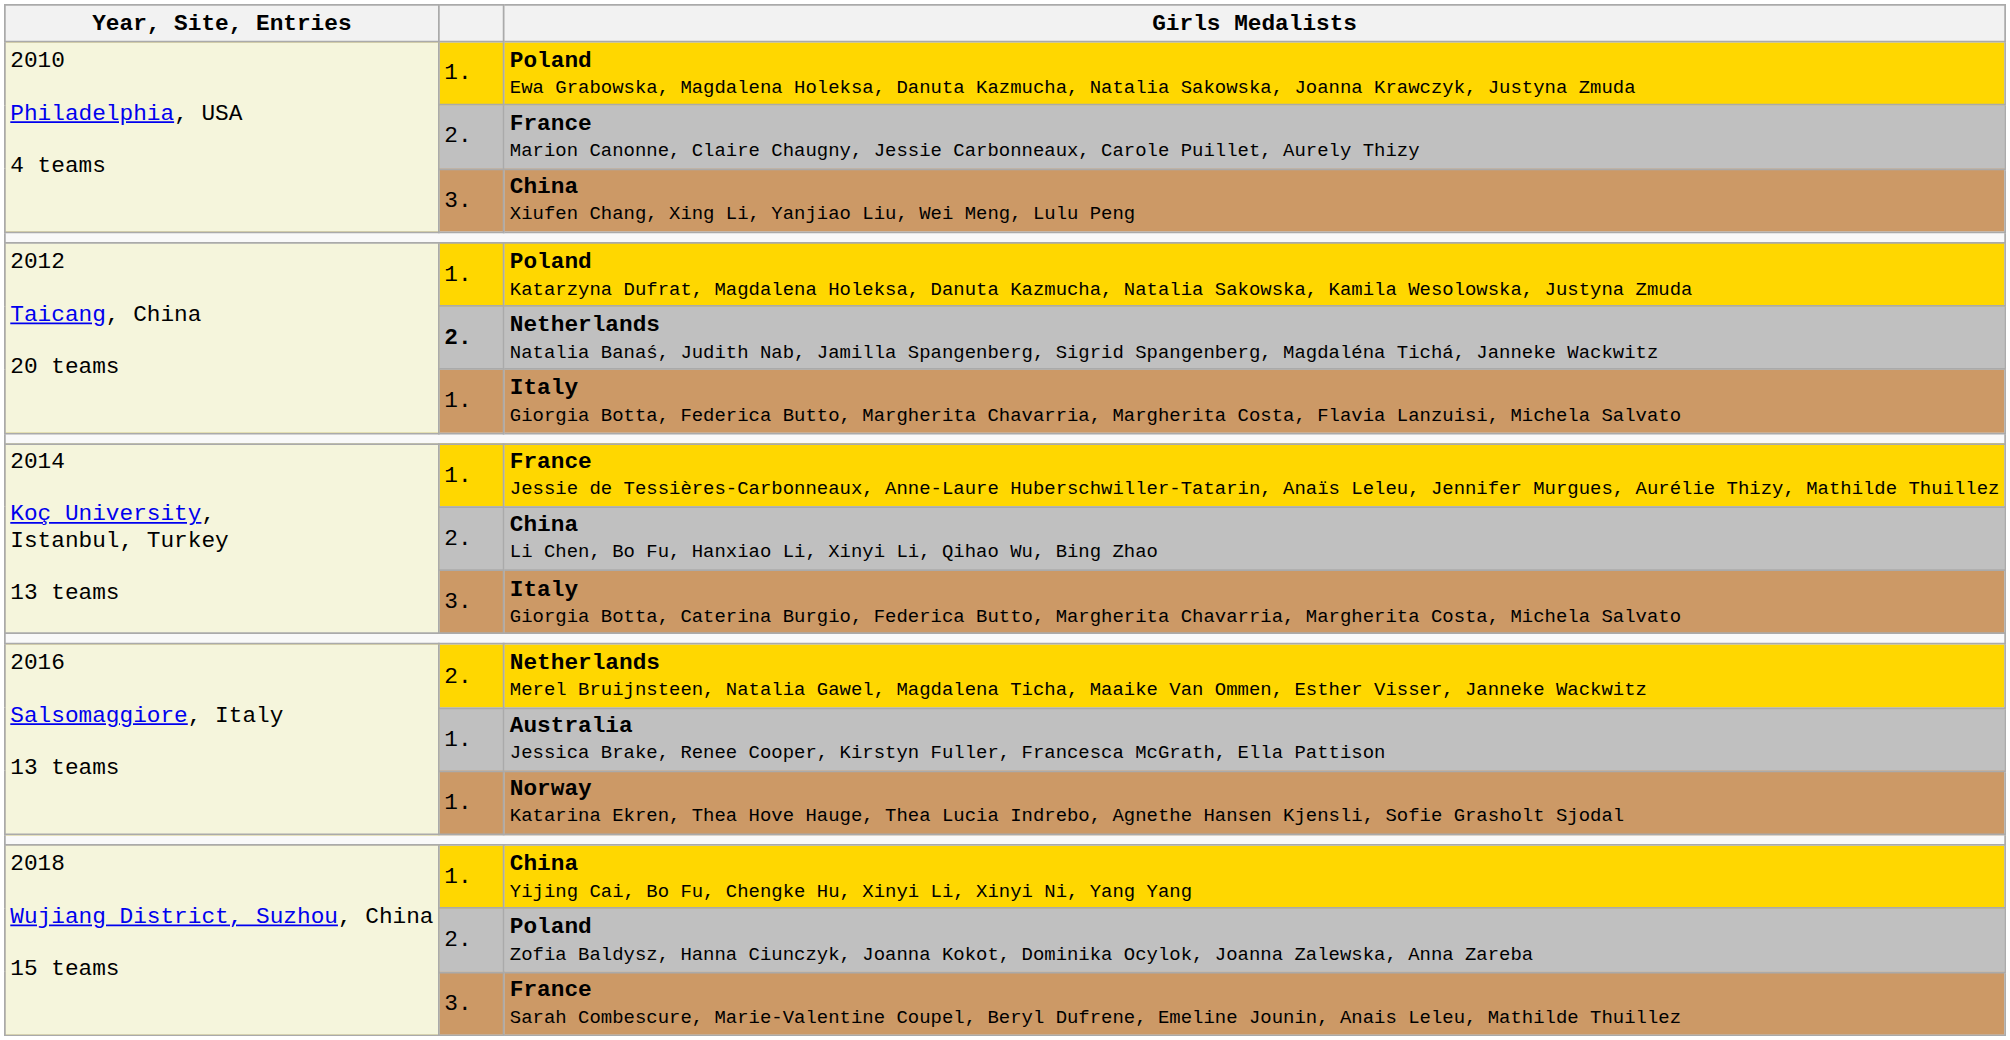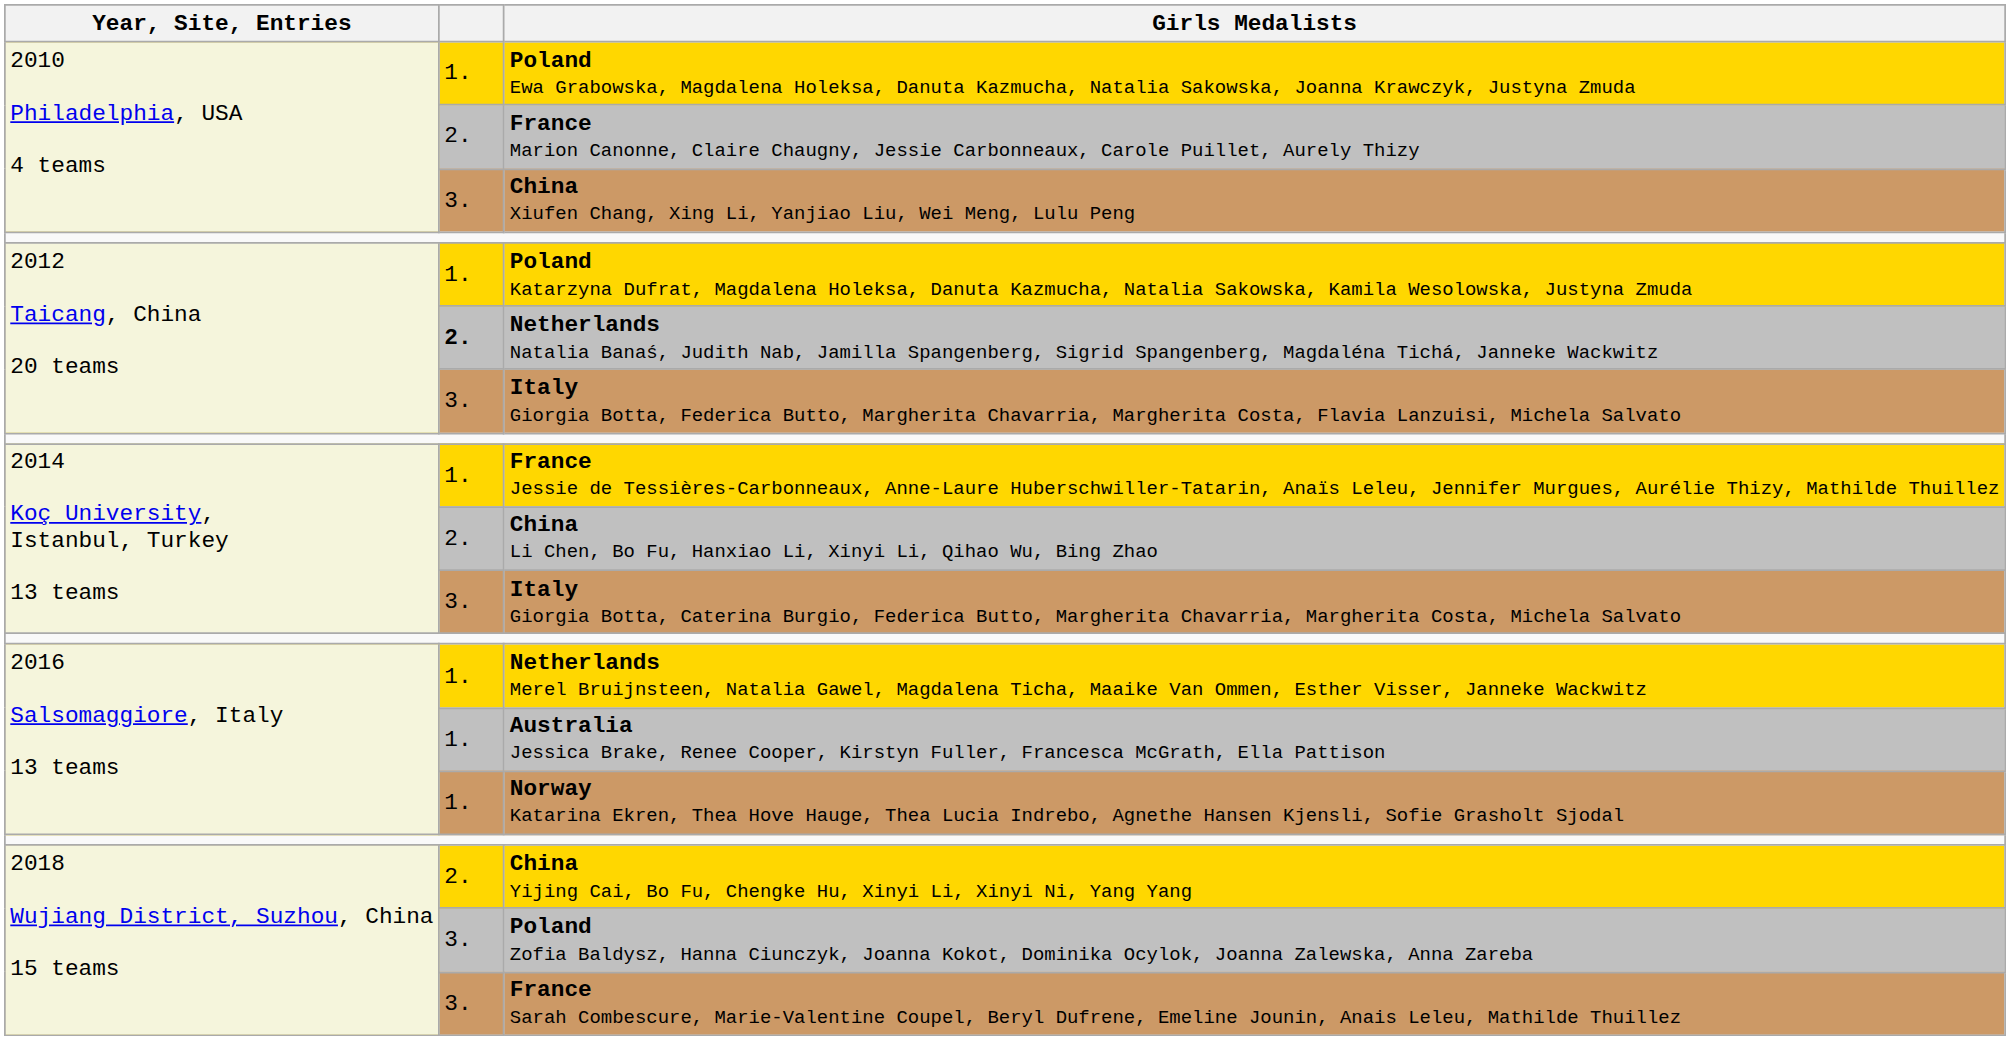(458, 401) 1. -> (458, 401) 3.
(458, 676) 2. -> (458, 676) 1.
(458, 877) 1. -> (458, 877) 2.
(458, 940) 2. -> (458, 940) 3.
